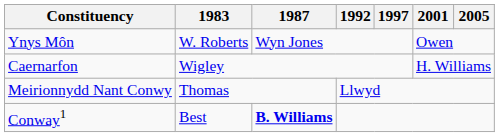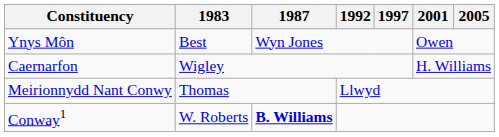(214, 41) W. Roberts -> (193, 41) Best
(193, 117) Best -> (214, 117) W. Roberts
